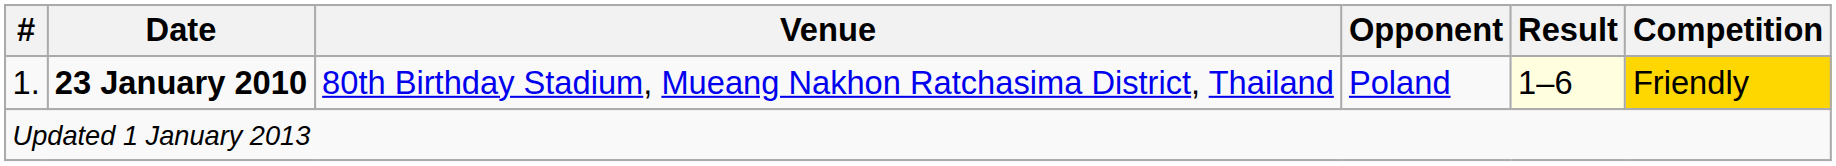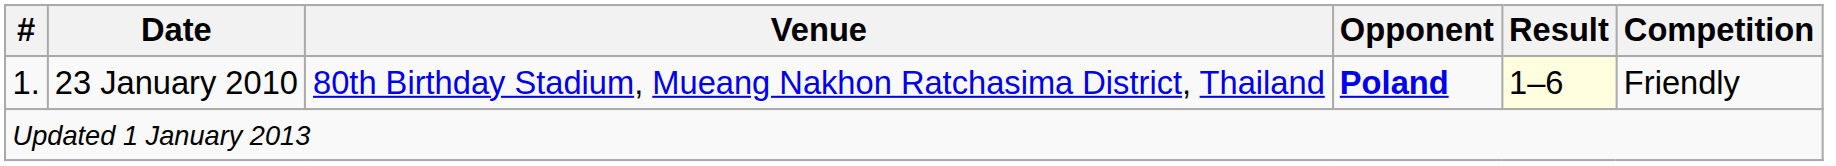(181, 82) bold -> (176, 82) normal
(1400, 82) normal -> (1394, 82) bold
(1691, 82) gold background -> (1682, 82) no background
